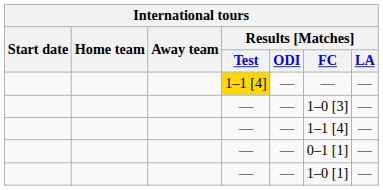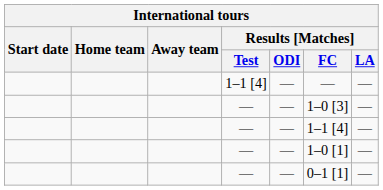(246, 83) gold background -> (246, 83) no background
(328, 151) 0–1 [1] -> (328, 151) 1–0 [1]
(328, 173) 1–0 [1] -> (328, 173) 0–1 [1]
